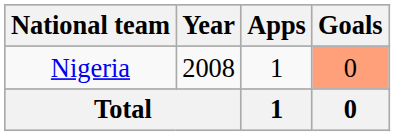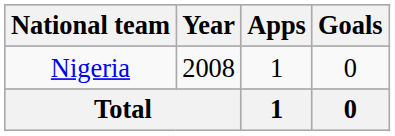(350, 67) lightsalmon background -> (350, 67) no background
